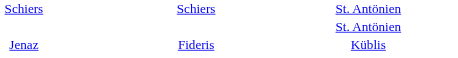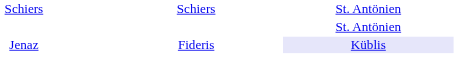(368, 45) no background -> (368, 45) lavender background
